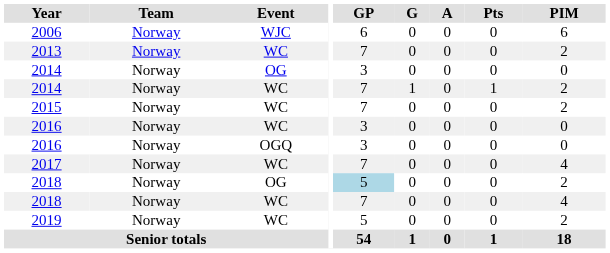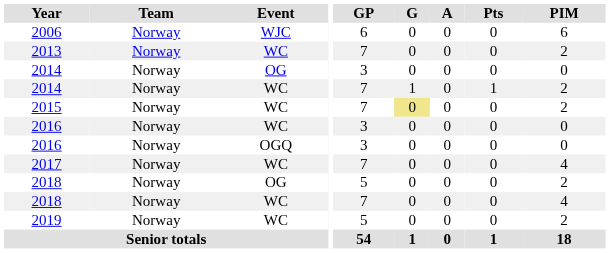(412, 107) no background -> (412, 107) khaki background
(364, 182) lightblue background -> (364, 182) no background
